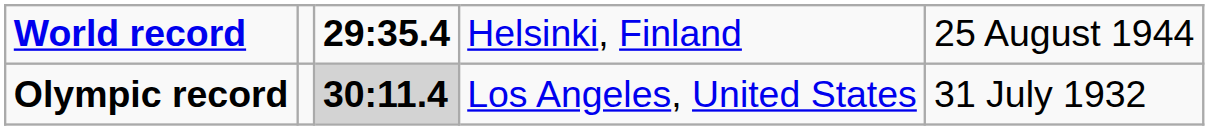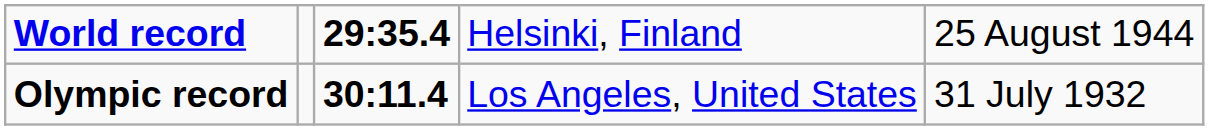(385, 93) lightgrey background -> (385, 93) no background
